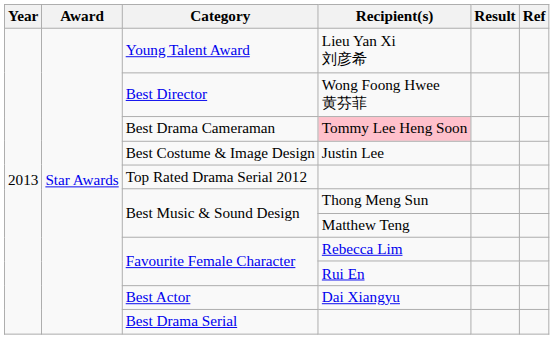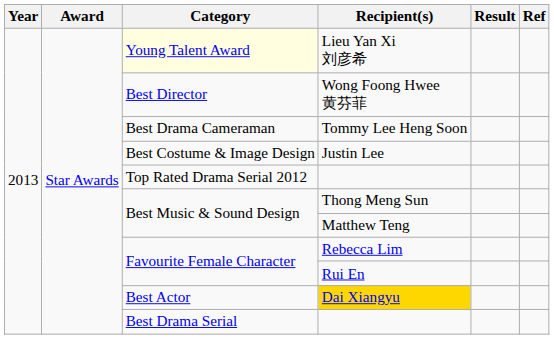(188, 50) no background -> (188, 50) lightyellow background
(395, 128) pink background -> (395, 128) no background
(361, 297) no background -> (361, 297) gold background
